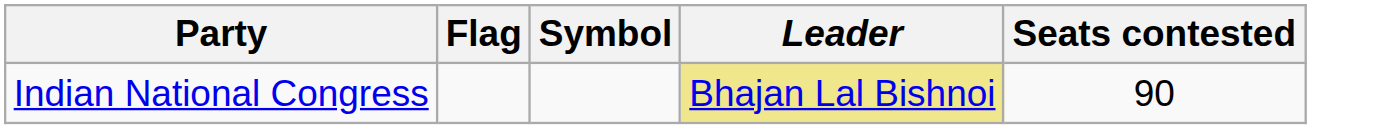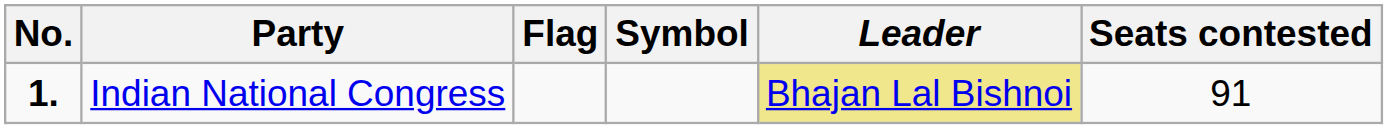+ column: (43, 33)
(1154, 92) 90 -> (1231, 92) 91
